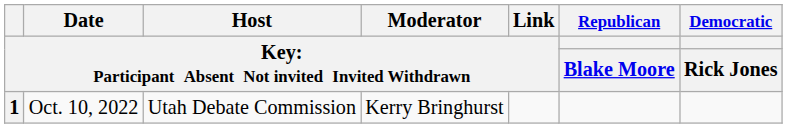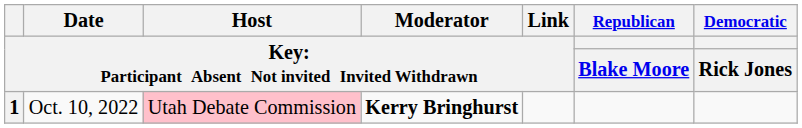(252, 107) no background -> (252, 107) pink background
(434, 107) normal -> (442, 107) bold
